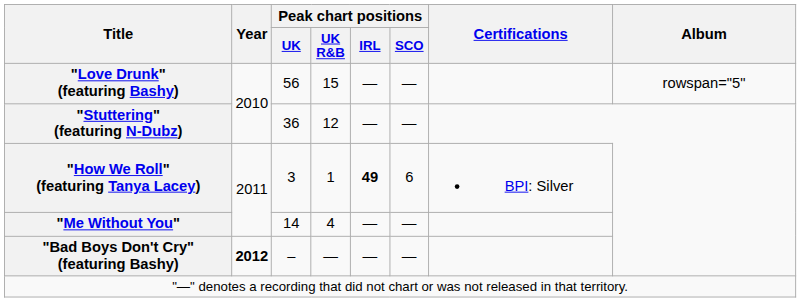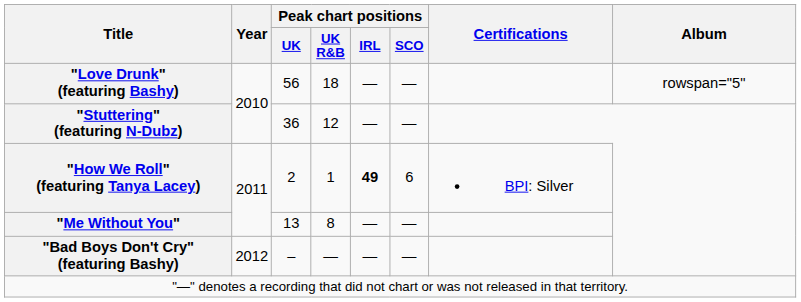(331, 83) 15 -> (331, 83) 18
(291, 177) 3 -> (291, 177) 2
(291, 224) 14 -> (291, 224) 13
(331, 224) 4 -> (331, 224) 8
(252, 255) bold -> (252, 255) normal
